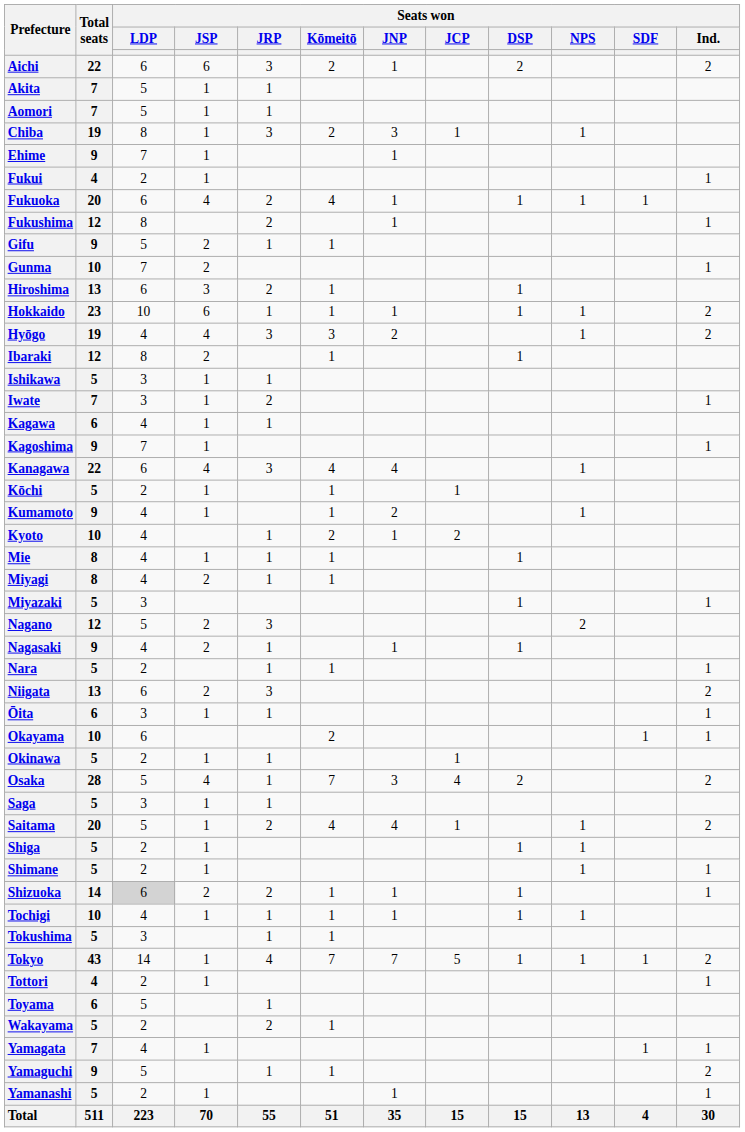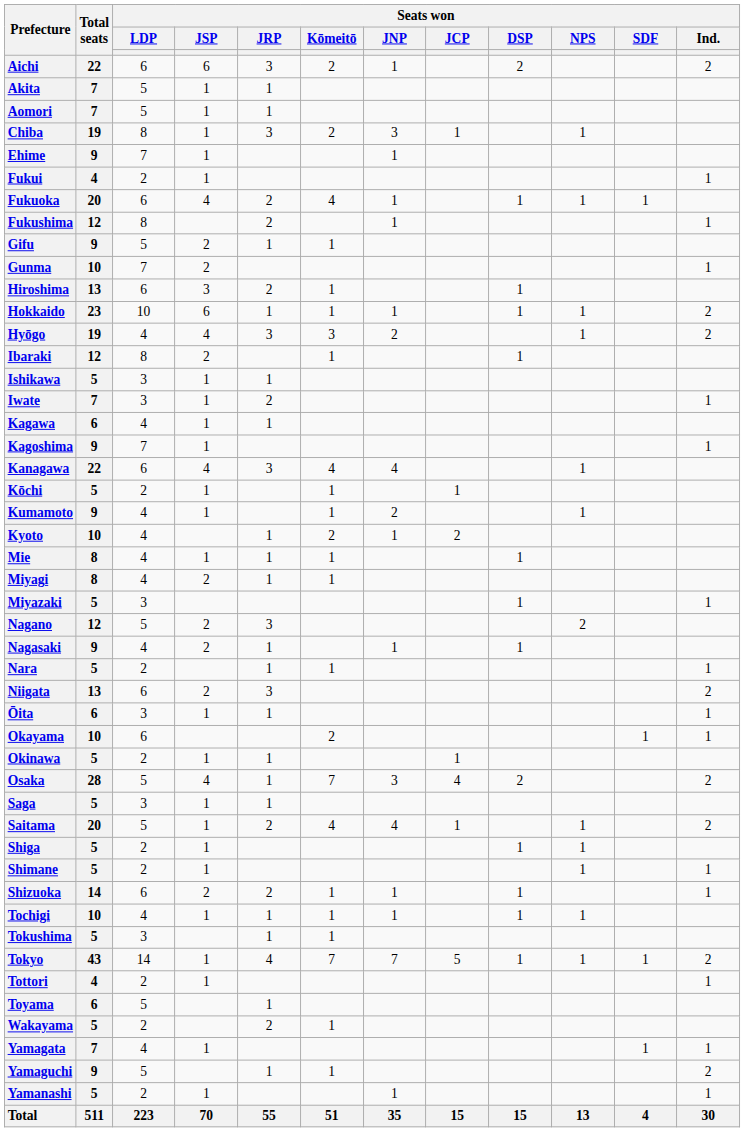(144, 893) lightgrey background -> (144, 893) no background
